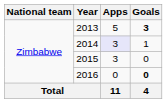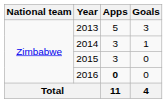(146, 28) bold -> (146, 28) normal
(115, 43) lavender background -> (115, 43) no background
(115, 75) normal -> (115, 75) bold
(146, 75) bold -> (146, 75) normal
